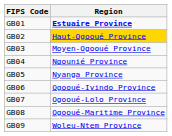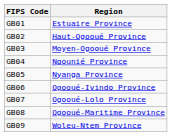(92, 23) bold -> (92, 23) normal
(99, 36) gold background -> (99, 36) no background
